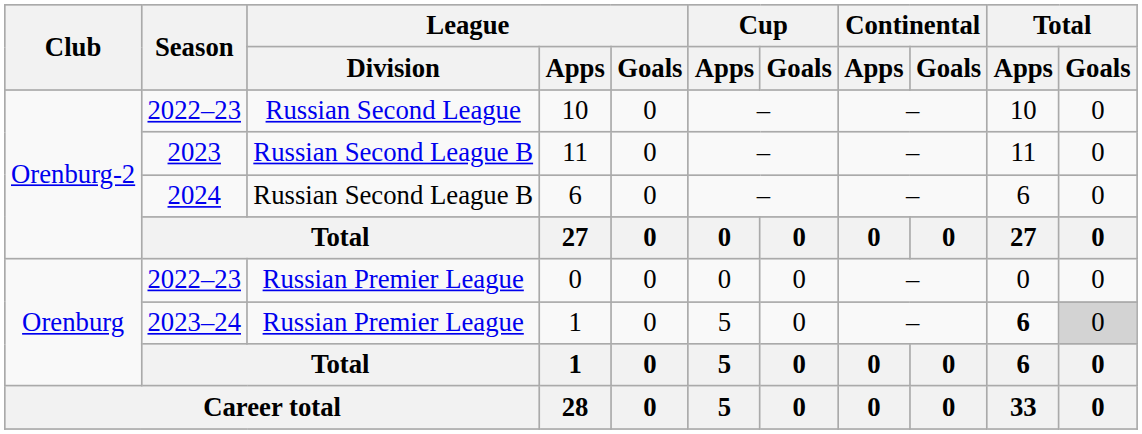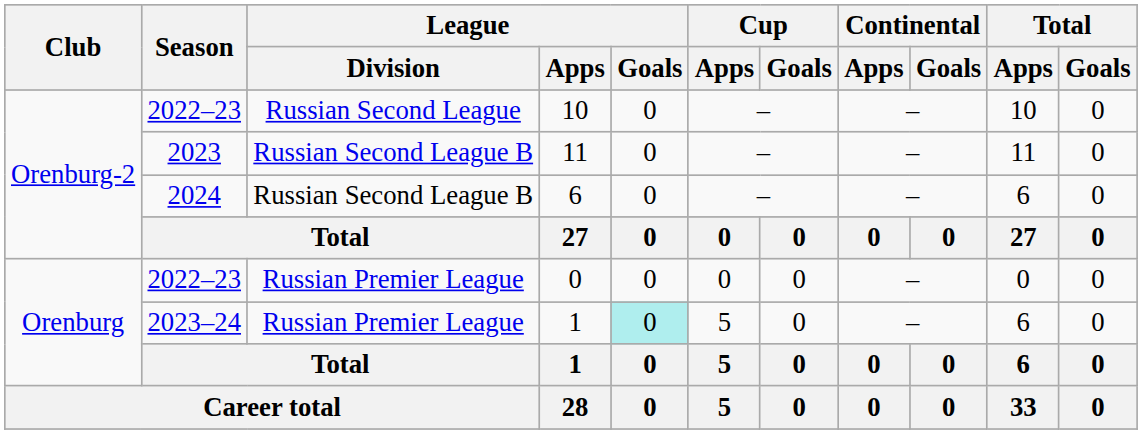(650, 322) no background -> (650, 322) paleturquoise background
(1023, 322) bold -> (1023, 322) normal
(1098, 322) lightgrey background -> (1098, 322) no background
